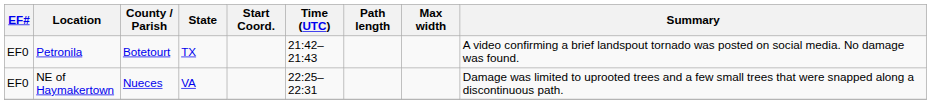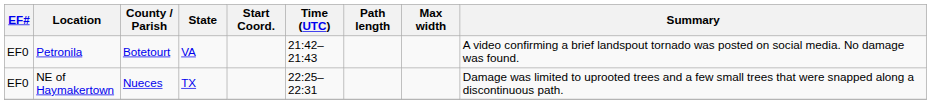(189, 51) TX -> (189, 51) VA
(189, 83) VA -> (189, 83) TX
